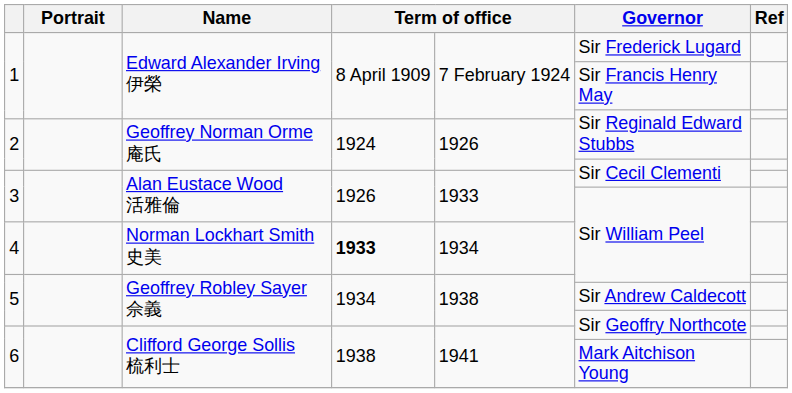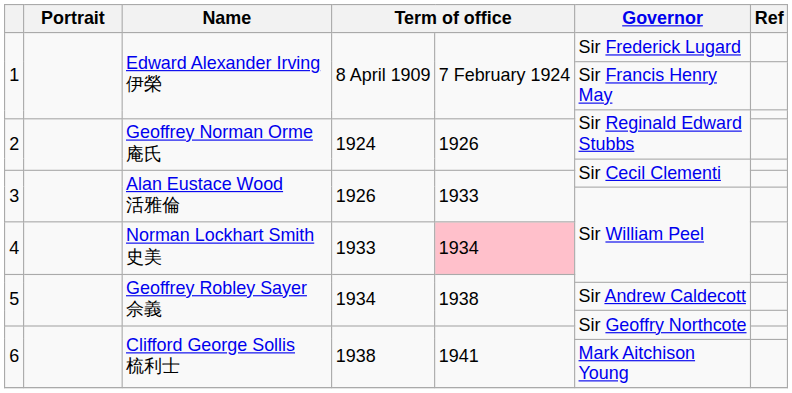(356, 248) bold -> (356, 248) normal
(459, 248) no background -> (459, 248) pink background
